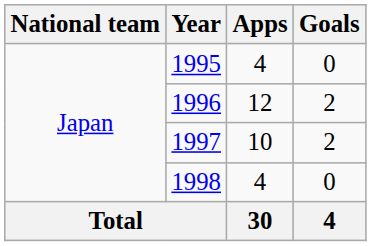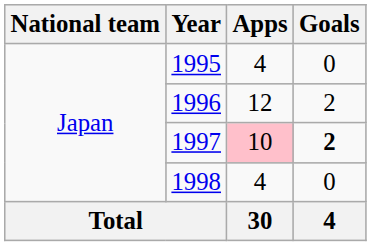(260, 142) no background -> (260, 142) pink background
(329, 142) normal -> (329, 142) bold
